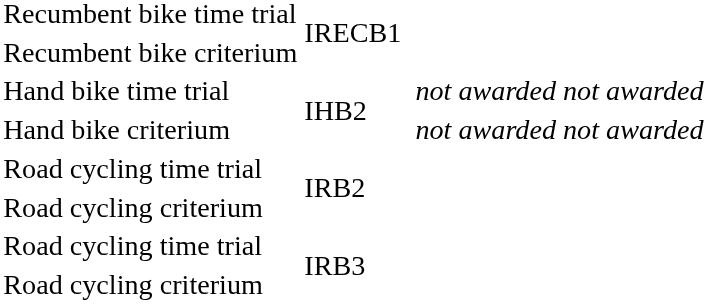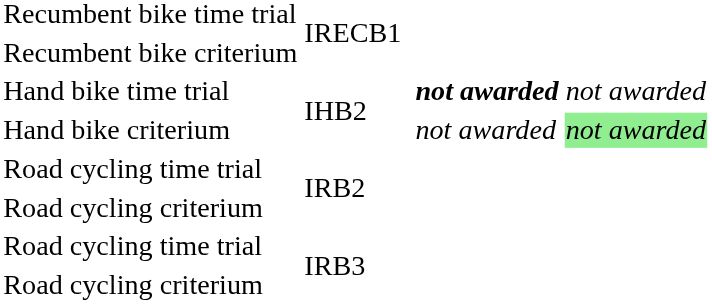(486, 91) normal -> (487, 91) bold
(633, 129) no background -> (636, 129) lightgreen background
